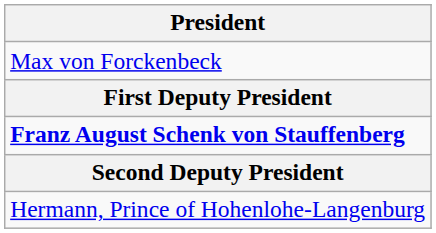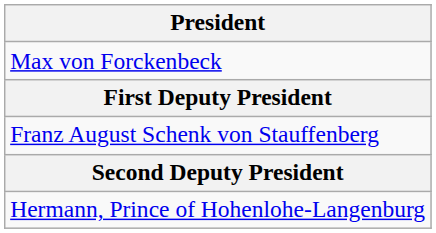(207, 135) bold -> (195, 135) normal
